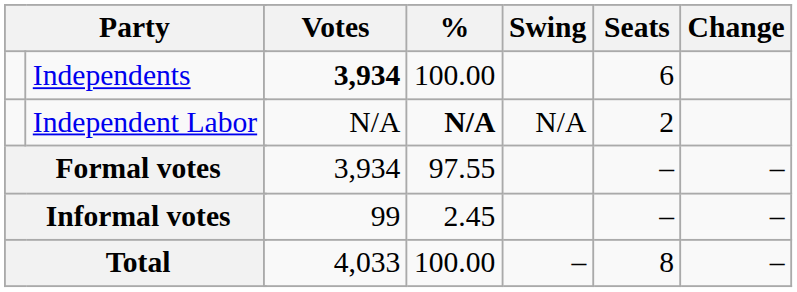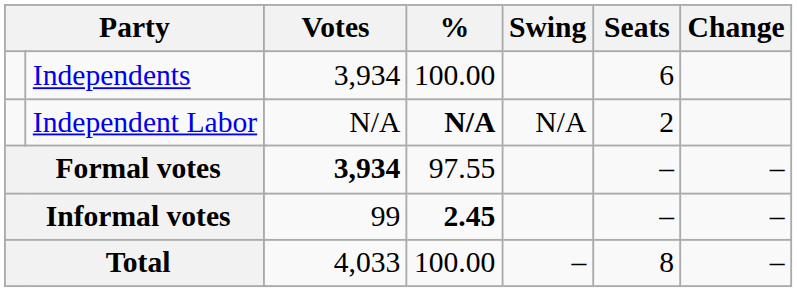(367, 74) bold -> (367, 74) normal
(367, 168) normal -> (367, 168) bold
(469, 215) normal -> (469, 215) bold
